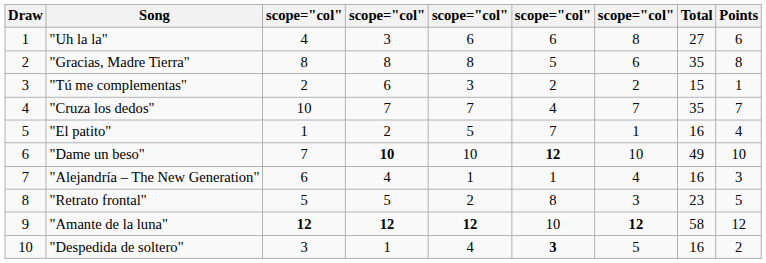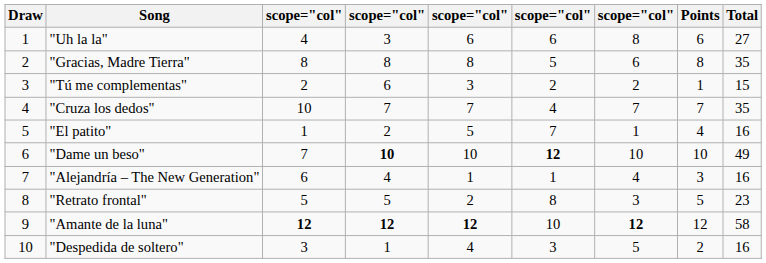columns swapped: (697, 16) <-> (739, 16)
(553, 246) bold -> (553, 246) normal
